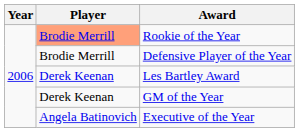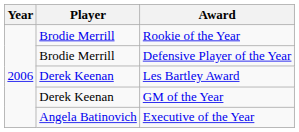(77, 35) lightsalmon background -> (77, 35) no background
